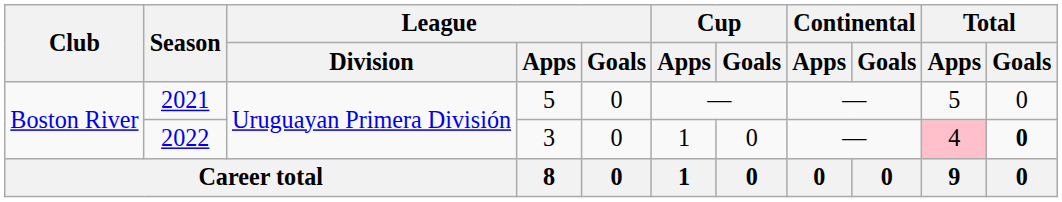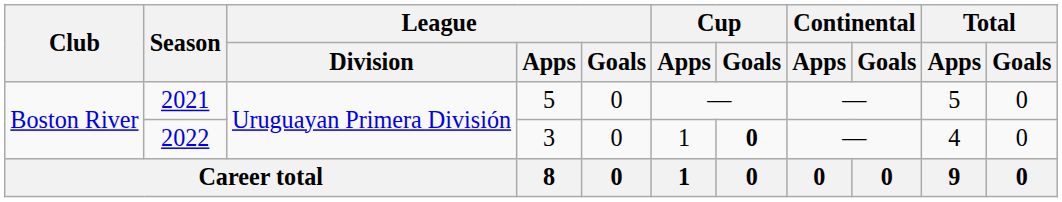(752, 138) normal -> (752, 138) bold
(954, 138) pink background -> (954, 138) no background
(1022, 138) bold -> (1022, 138) normal
